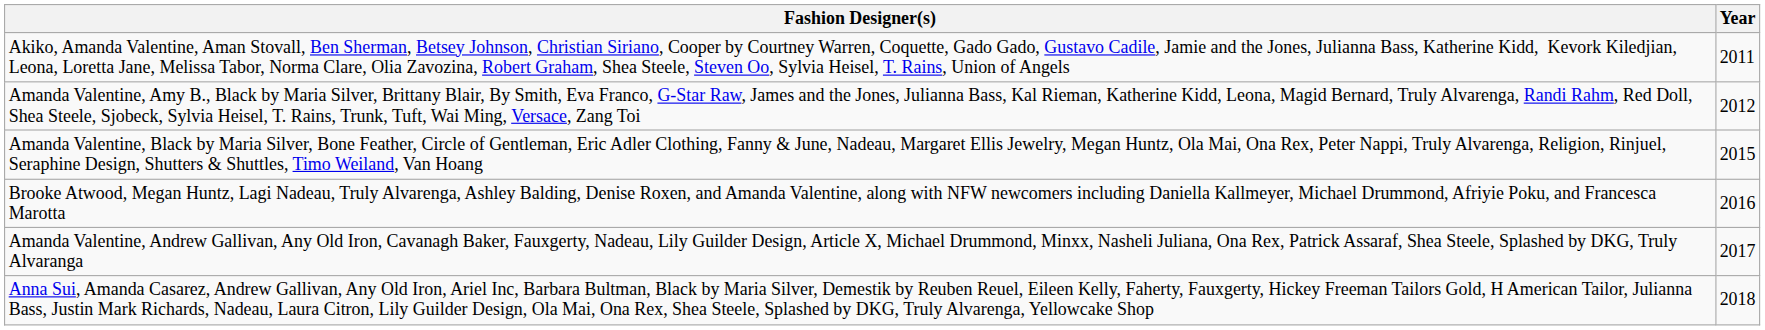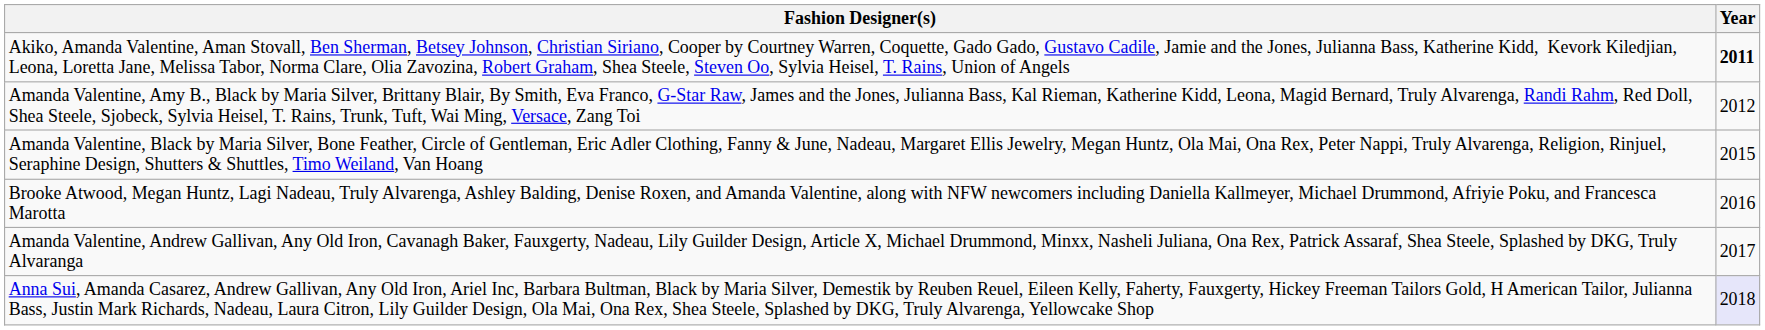(1737, 57) normal -> (1737, 57) bold
(1738, 300) no background -> (1738, 300) lavender background
